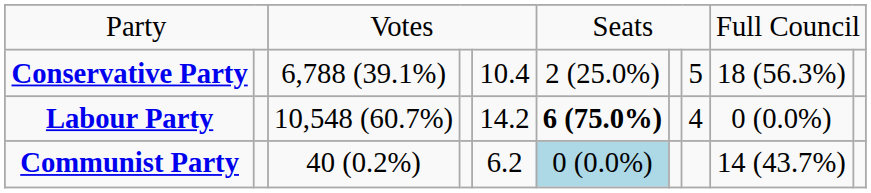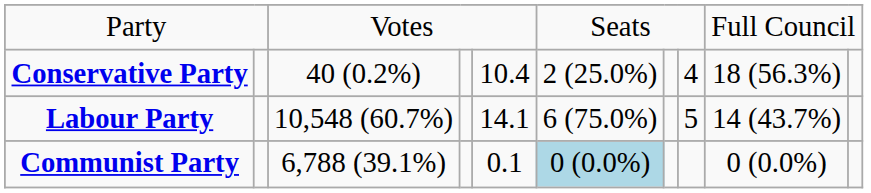(364, 72) 6,788 (39.1%) -> (364, 72) 40 (0.2%)
(696, 72) 5 -> (691, 72) 4
(505, 118) 14.2 -> (505, 118) 14.1
(602, 118) bold -> (600, 118) normal
(696, 118) 4 -> (691, 118) 5
(781, 118) 0 (0.0%) -> (777, 118) 14 (43.7%)
(364, 163) 40 (0.2%) -> (364, 163) 6,788 (39.1%)
(505, 163) 6.2 -> (505, 163) 0.1
(781, 163) 14 (43.7%) -> (777, 163) 0 (0.0%)
